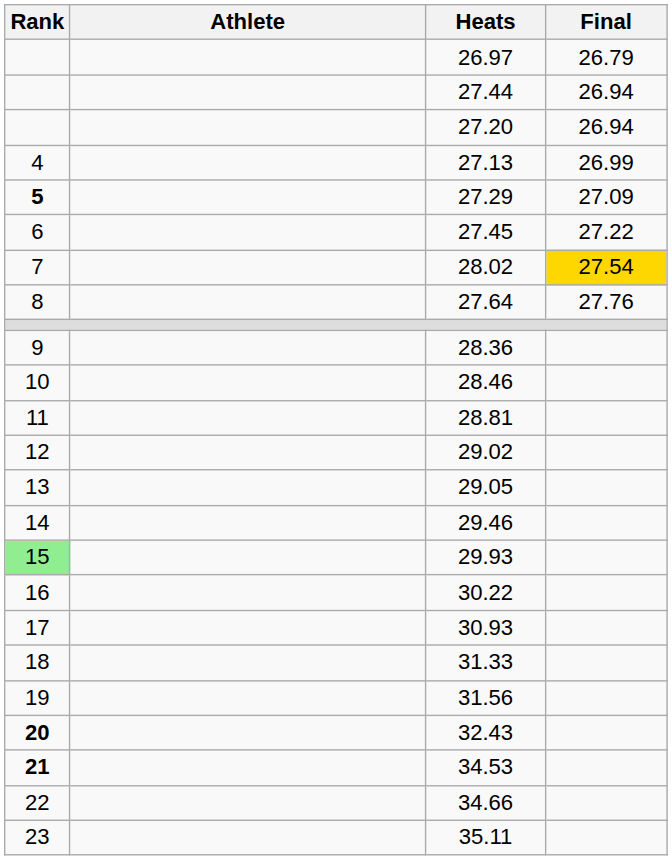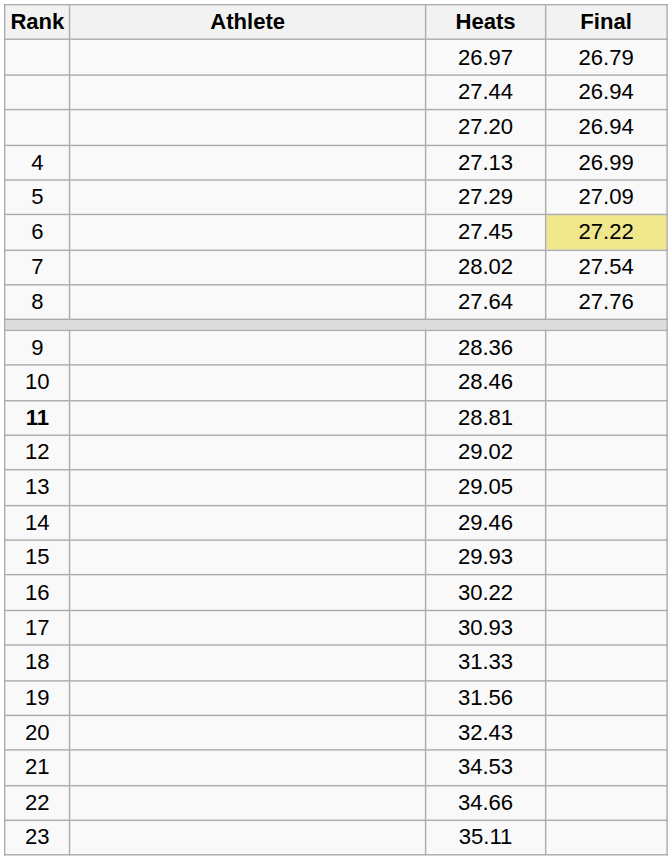(37, 197) bold -> (37, 197) normal
(606, 232) no background -> (606, 232) khaki background
(606, 267) gold background -> (606, 267) no background
(37, 417) normal -> (37, 417) bold
(37, 557) lightgreen background -> (37, 557) no background
(37, 732) bold -> (37, 732) normal
(37, 767) bold -> (37, 767) normal
